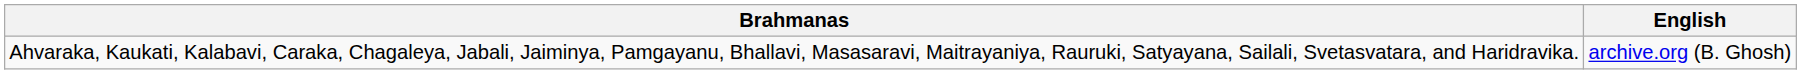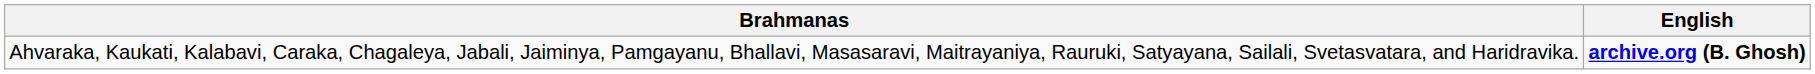(1690, 52) normal -> (1697, 52) bold
